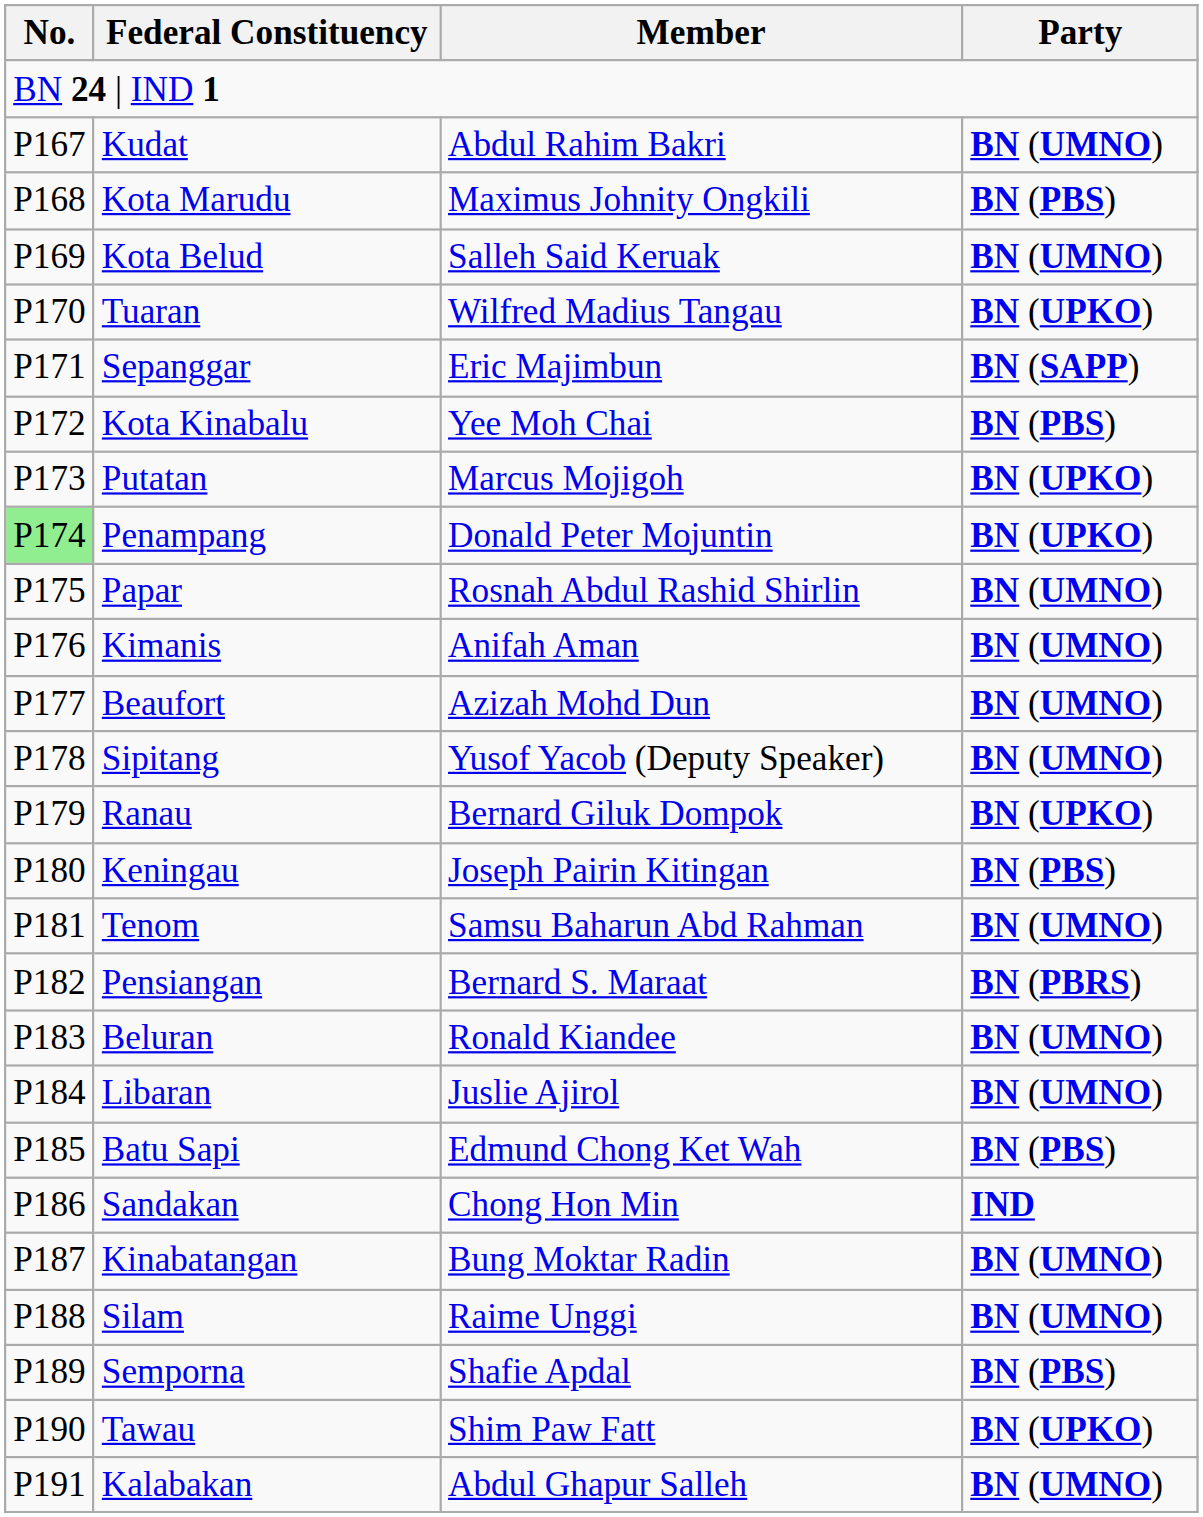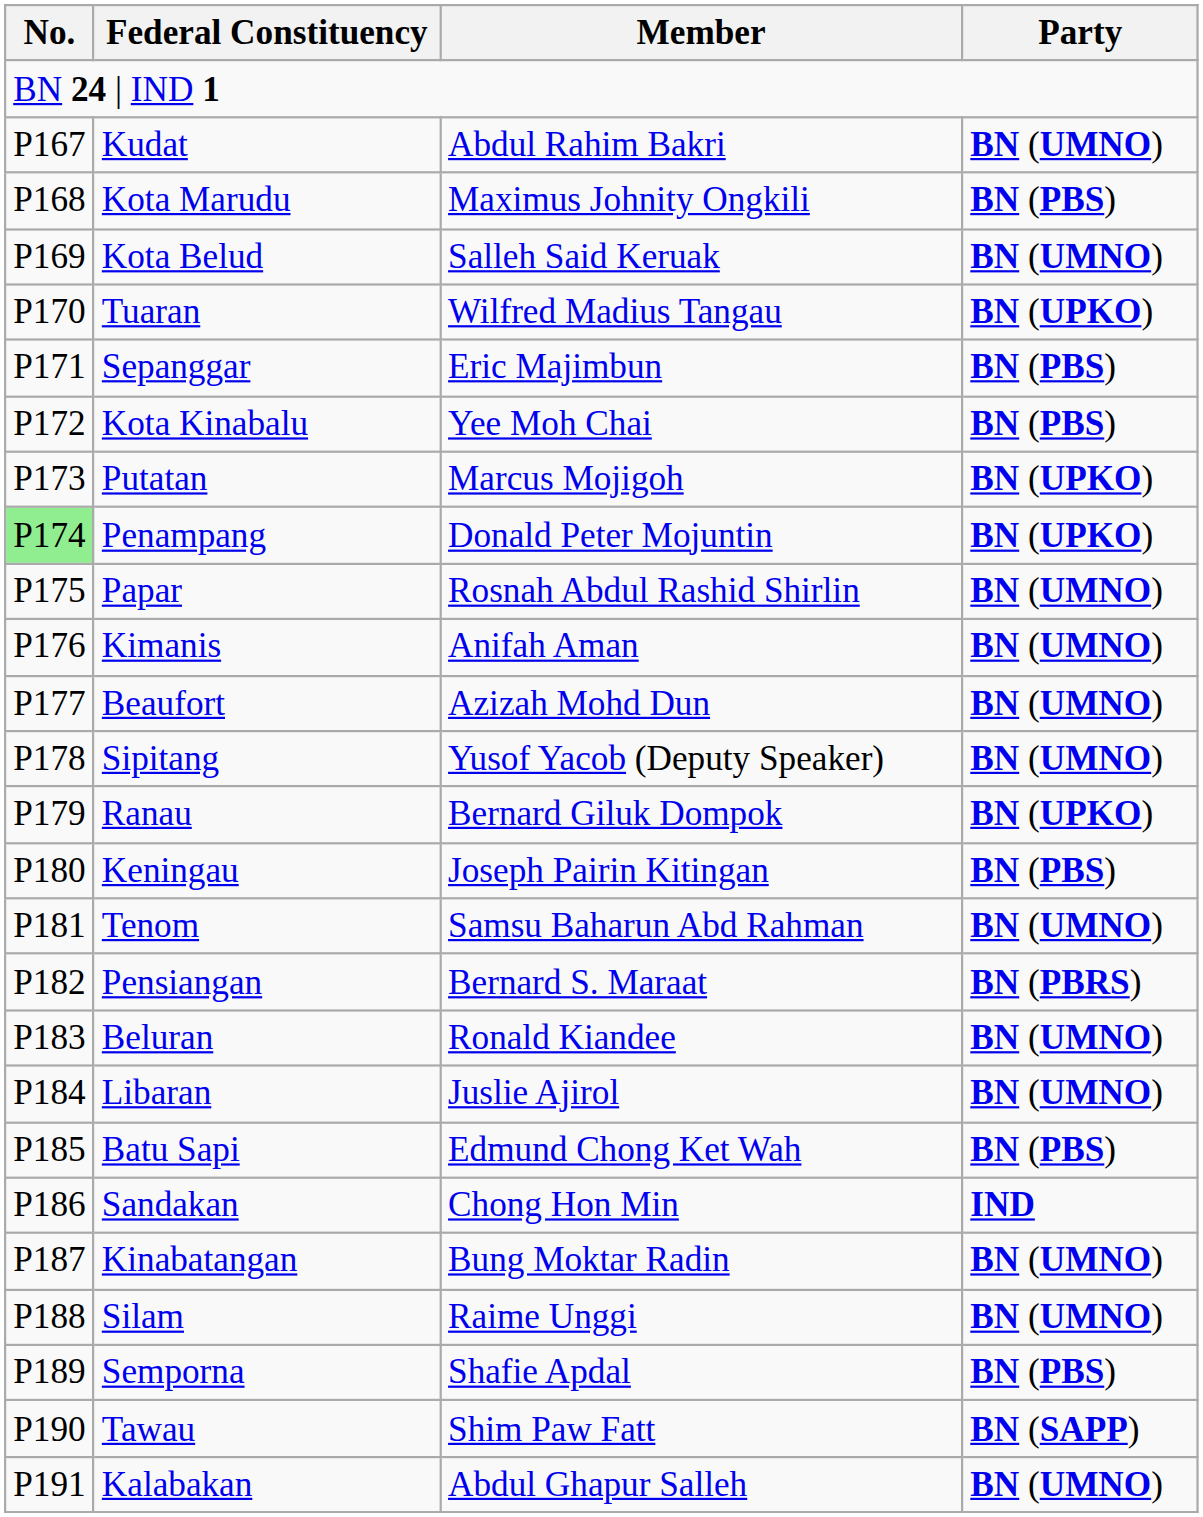(1055, 367) BN (SAPP) -> (1043, 367) BN (PBS)
(1062, 1428) BN (UPKO) -> (1055, 1428) BN (SAPP)
